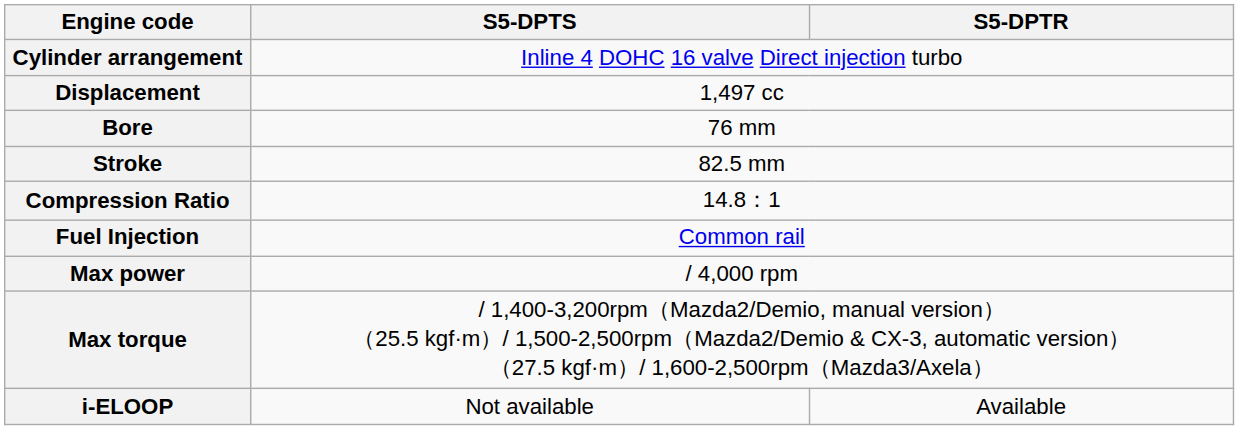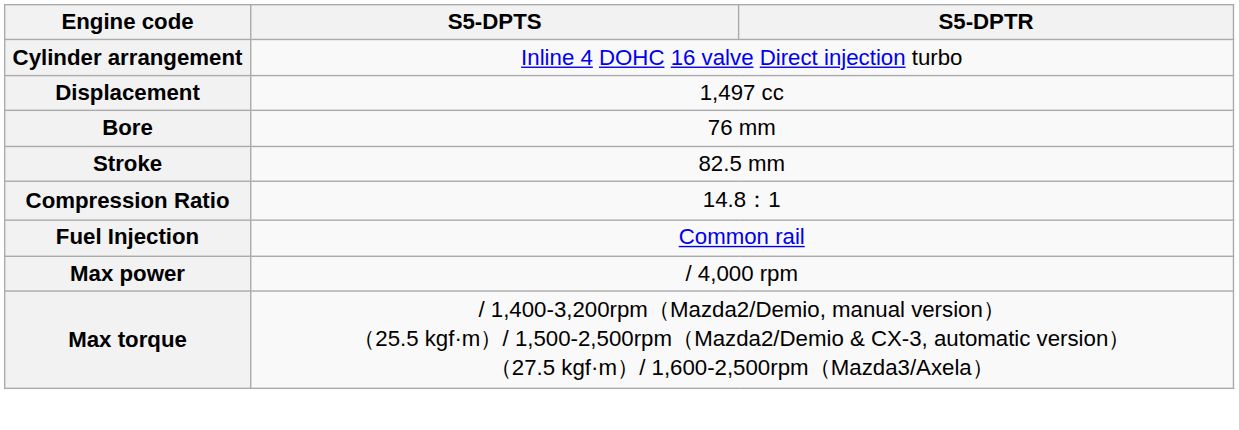- row: (128, 406)
